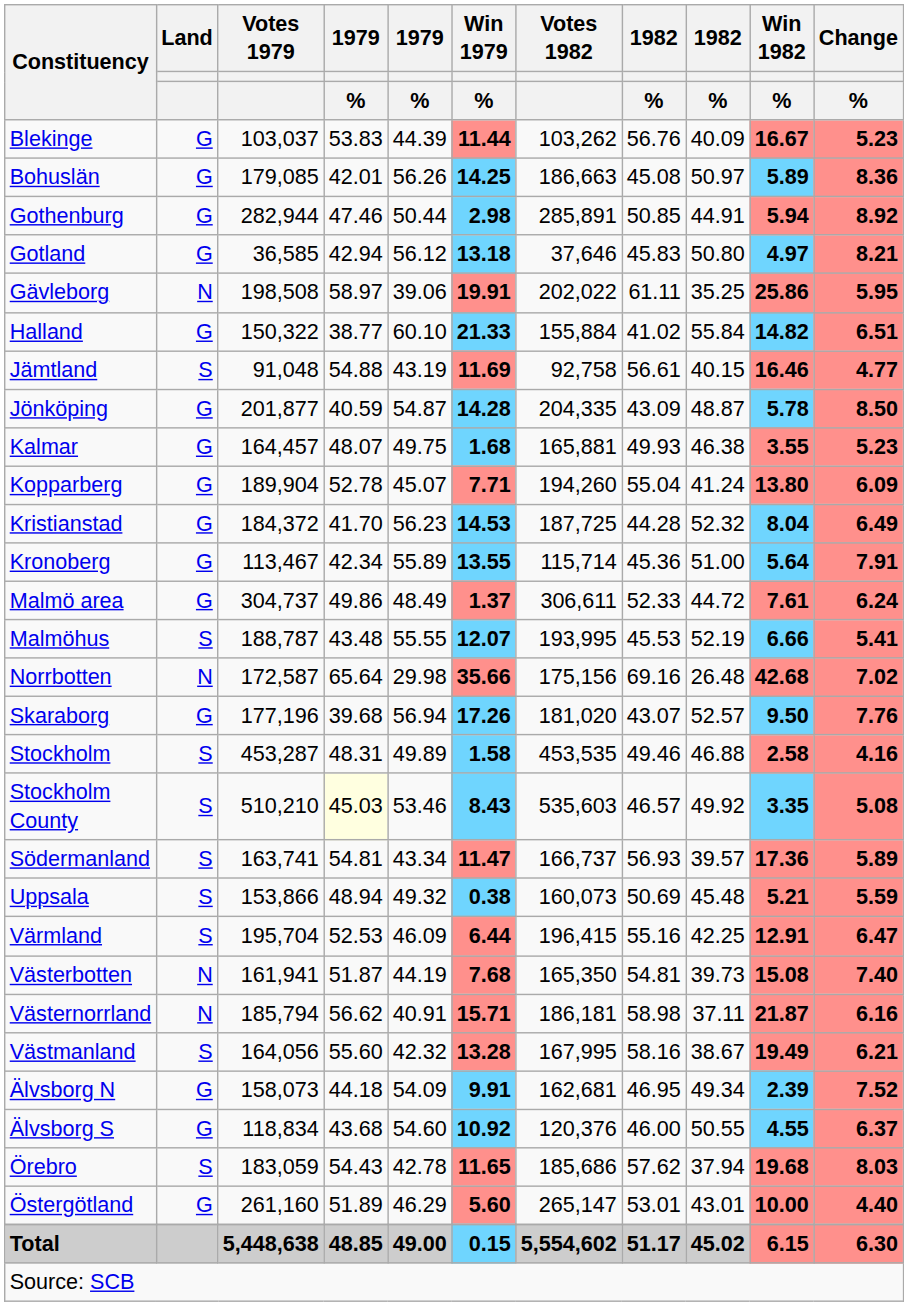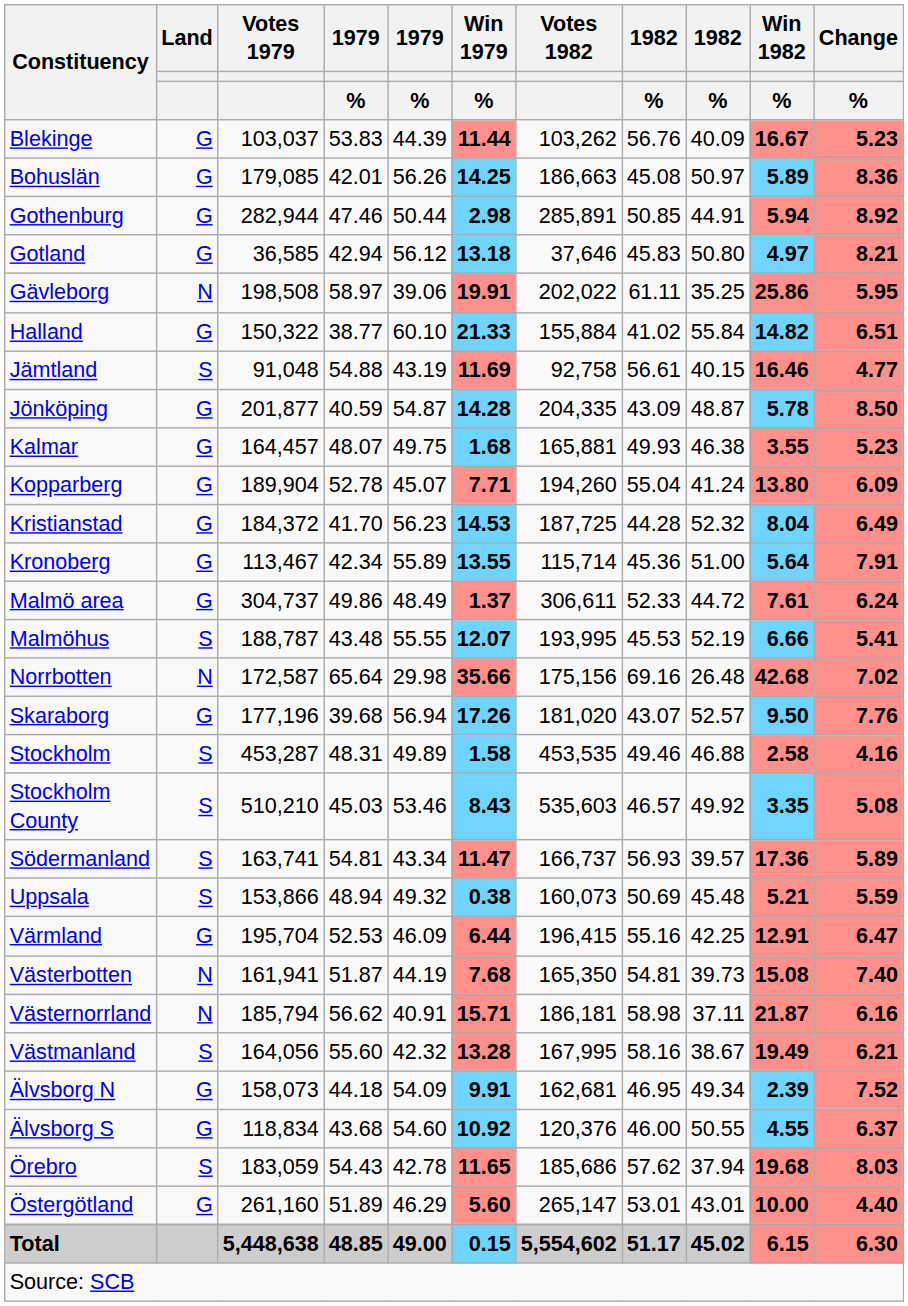(356, 806) lightyellow background -> (356, 806) no background
(206, 936) S -> (204, 936) G
